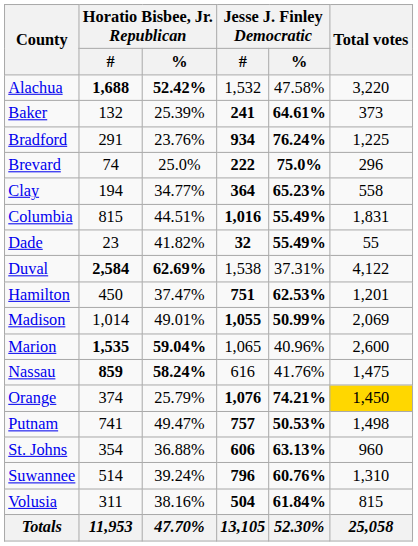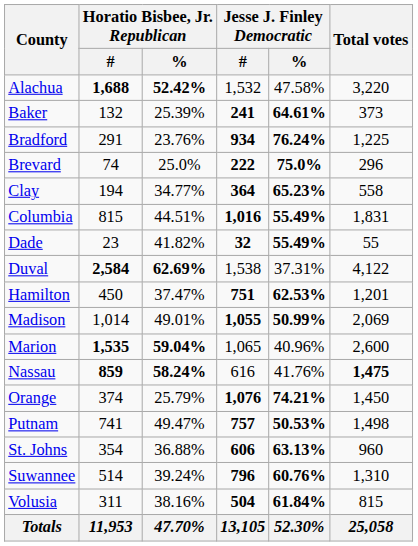(371, 372) normal -> (371, 372) bold
(371, 398) gold background -> (371, 398) no background
